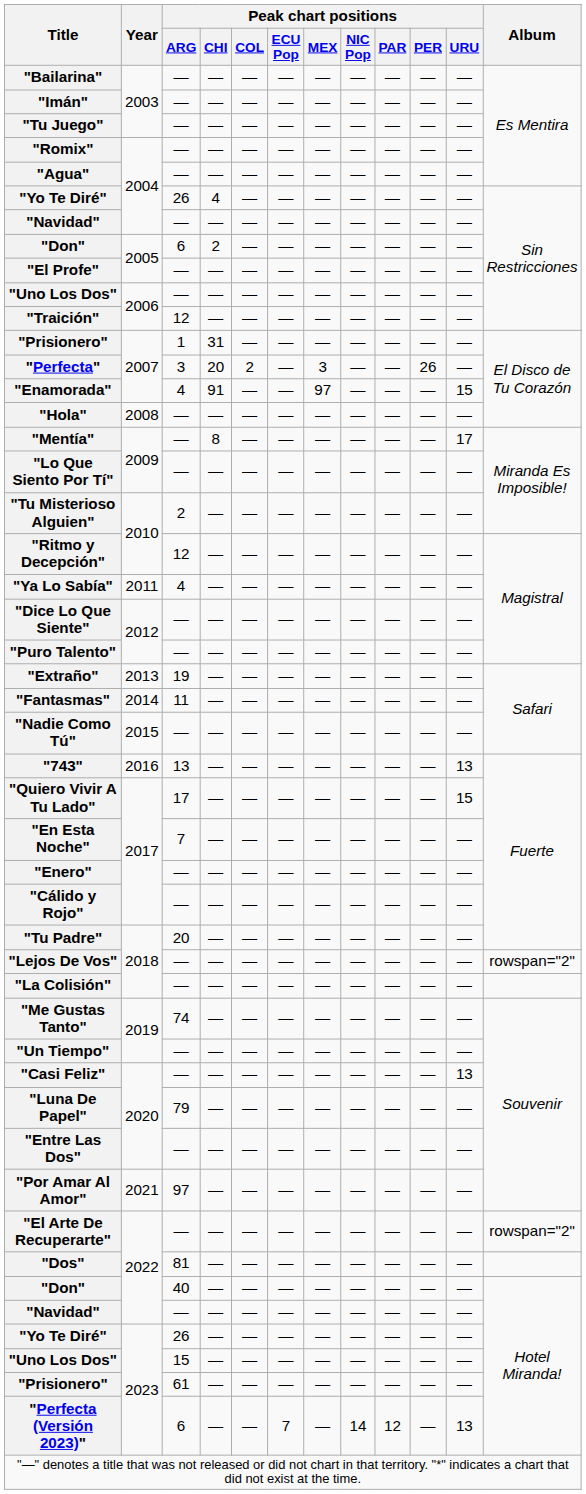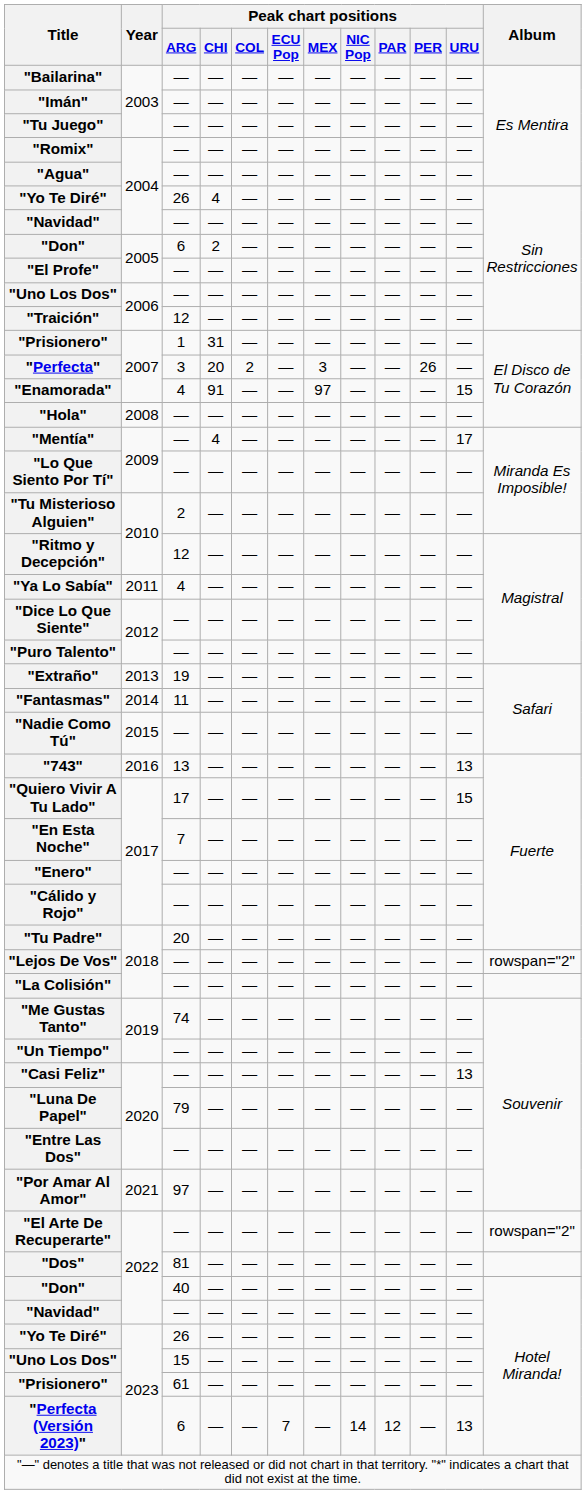(216, 439) 8 -> (216, 439) 4
